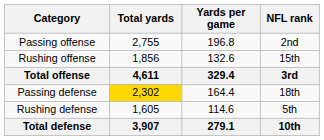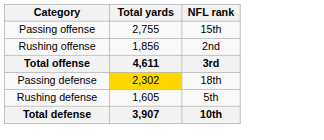- column: (221, 19)
(290, 42) 2nd -> (211, 30) 15th
(290, 59) 15th -> (211, 47) 2nd
